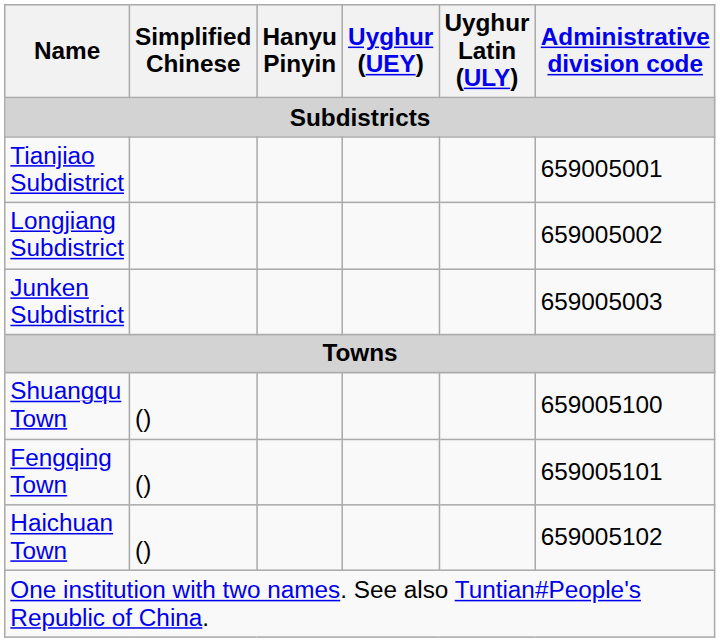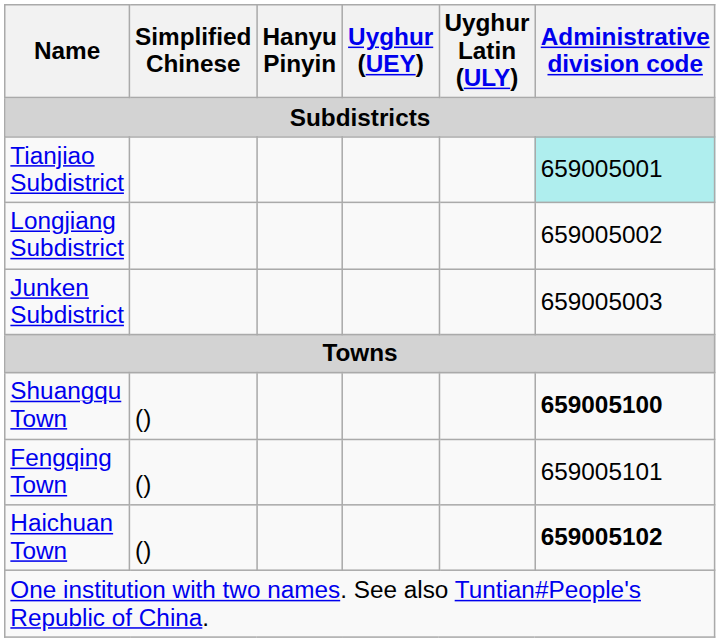(602, 169) no background -> (602, 169) paleturquoise background
(602, 405) normal -> (602, 405) bold
(602, 537) normal -> (602, 537) bold
